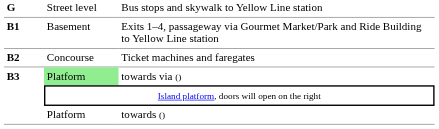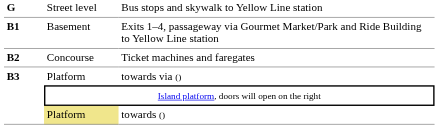(66, 76) lightgreen background -> (66, 76) no background
(66, 115) no background -> (66, 115) khaki background
